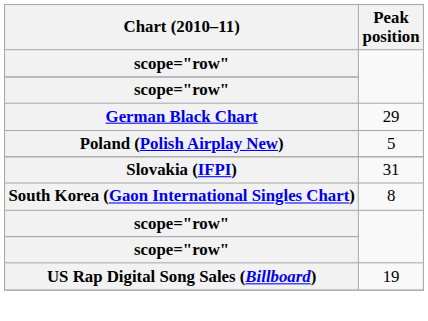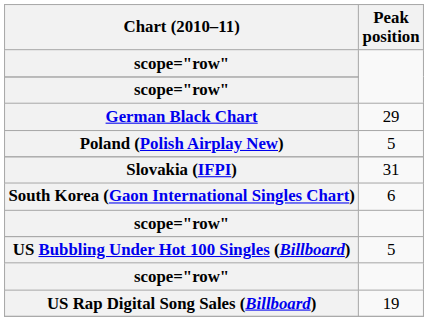(391, 196) 8 -> (391, 196) 6
+ row: (182, 249)
